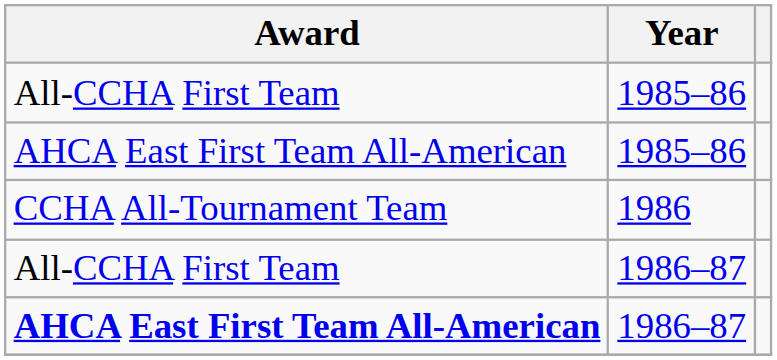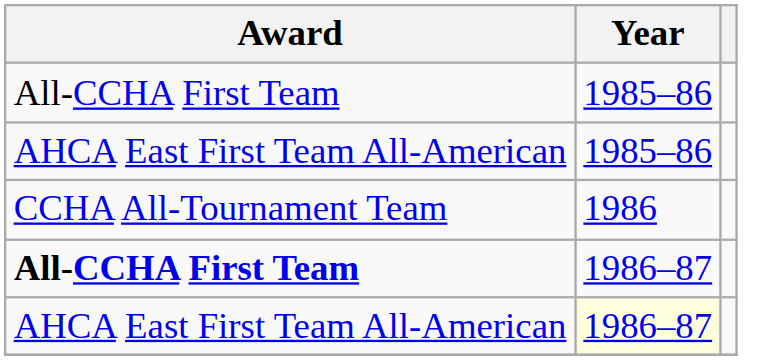(177, 267) normal -> (186, 267) bold
(307, 325) bold -> (290, 325) normal
(682, 325) no background -> (648, 325) lightyellow background
